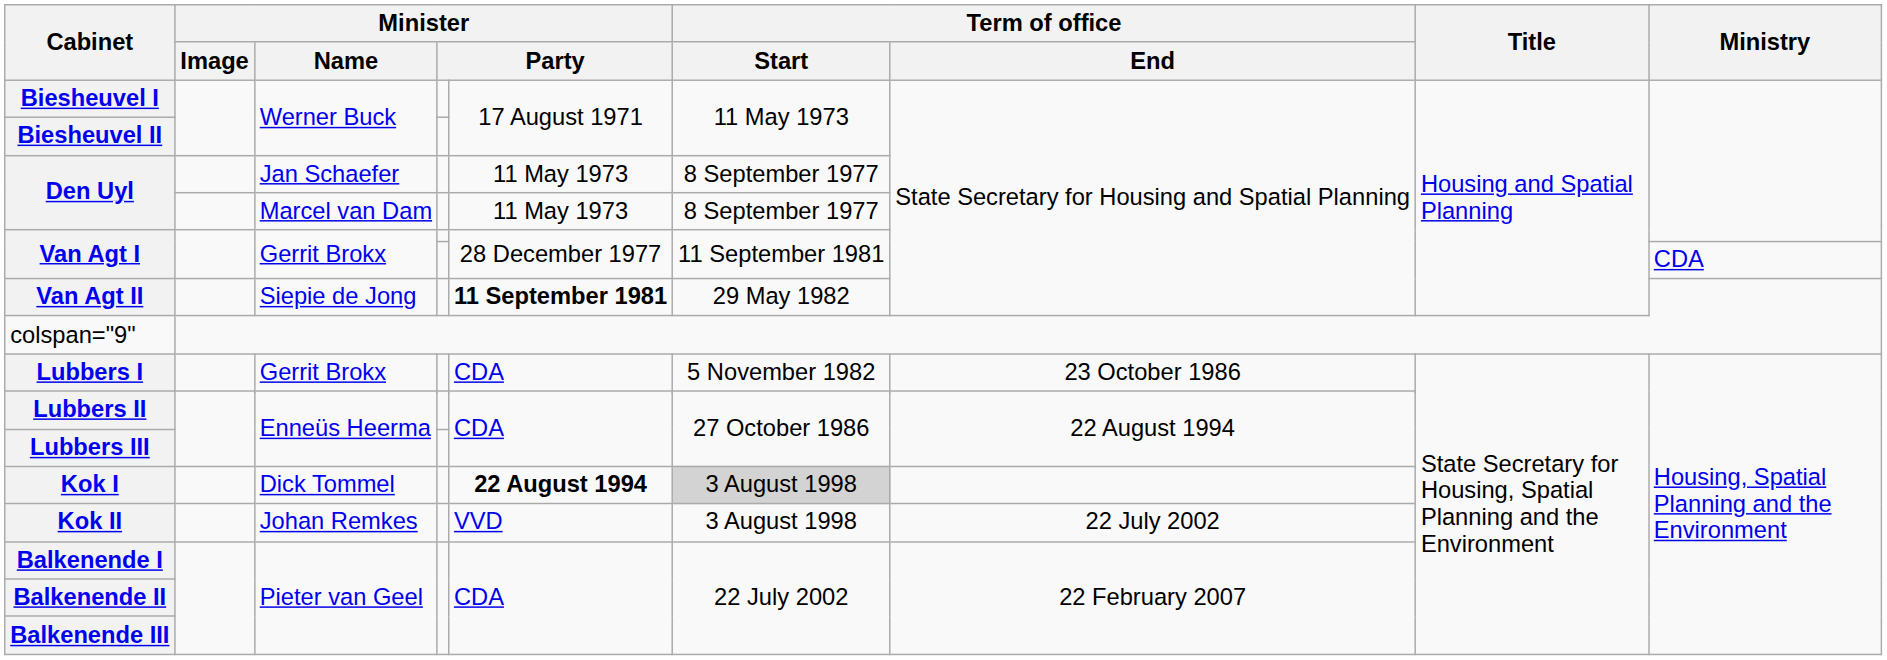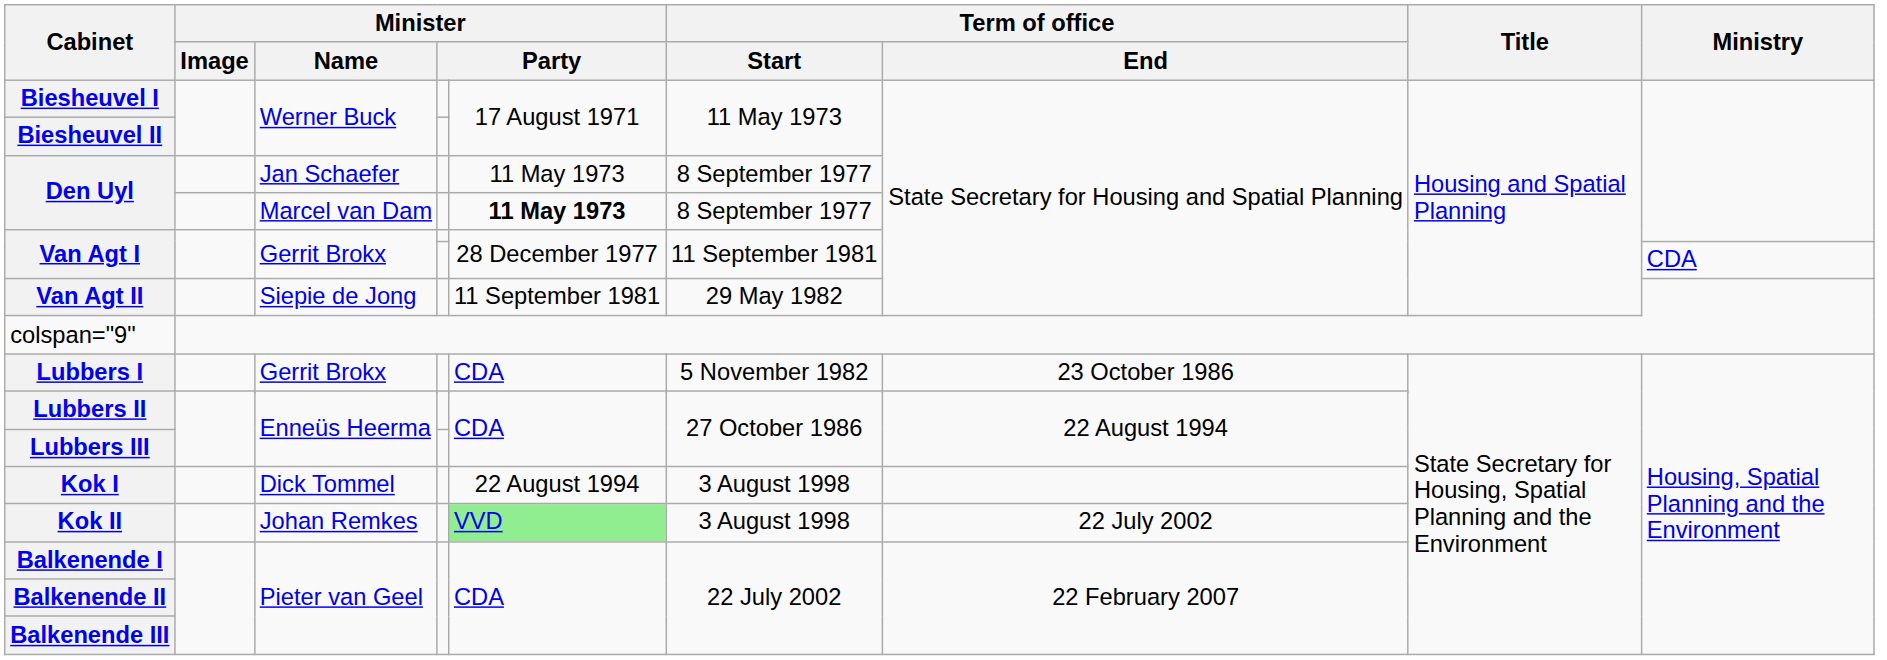(561, 211) normal -> (557, 211) bold
(561, 297) bold -> (557, 297) normal
(561, 484) bold -> (557, 484) normal
(781, 484) lightgrey background -> (774, 484) no background
(478, 522) no background -> (478, 522) lightgreen background
